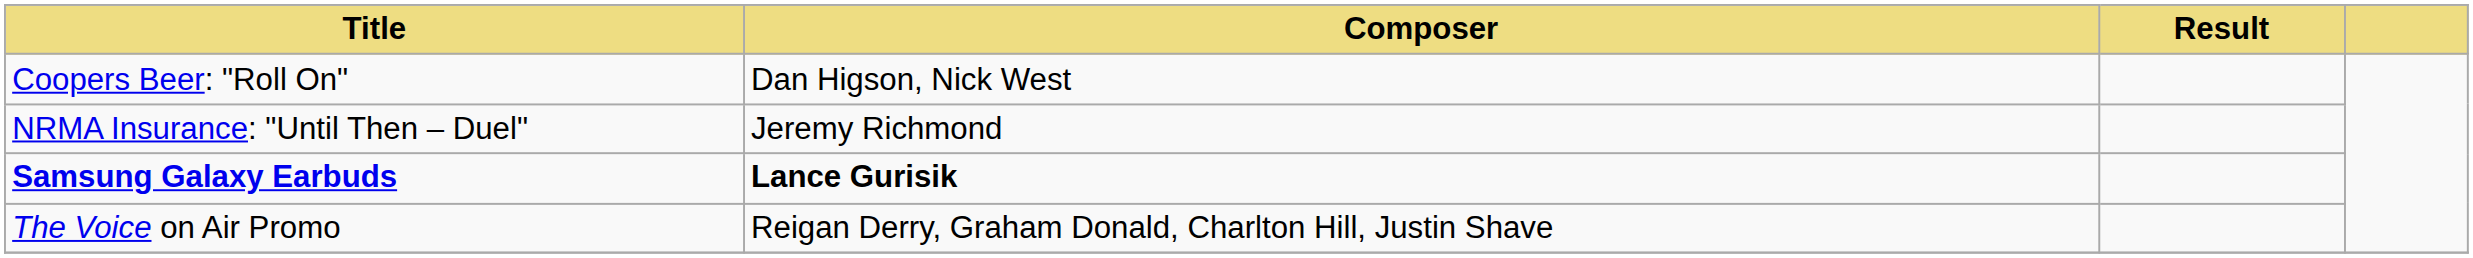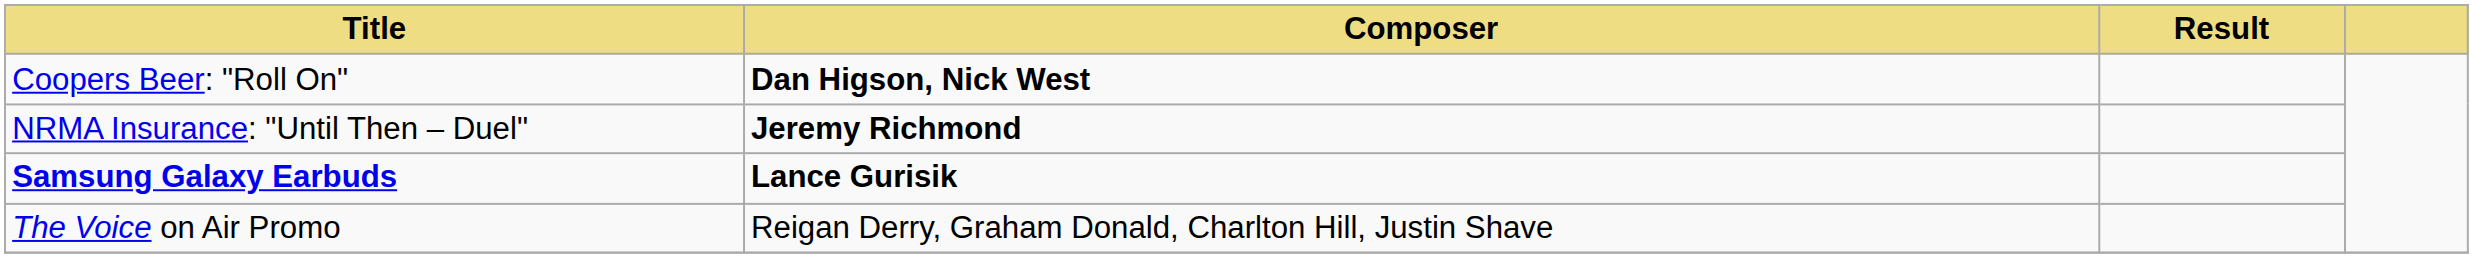(911, 78) normal -> (921, 78) bold
(877, 128) normal -> (886, 128) bold
